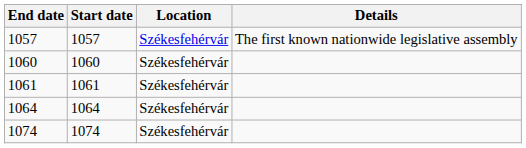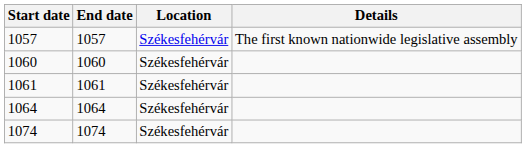columns swapped: (102, 16) <-> (36, 16)
